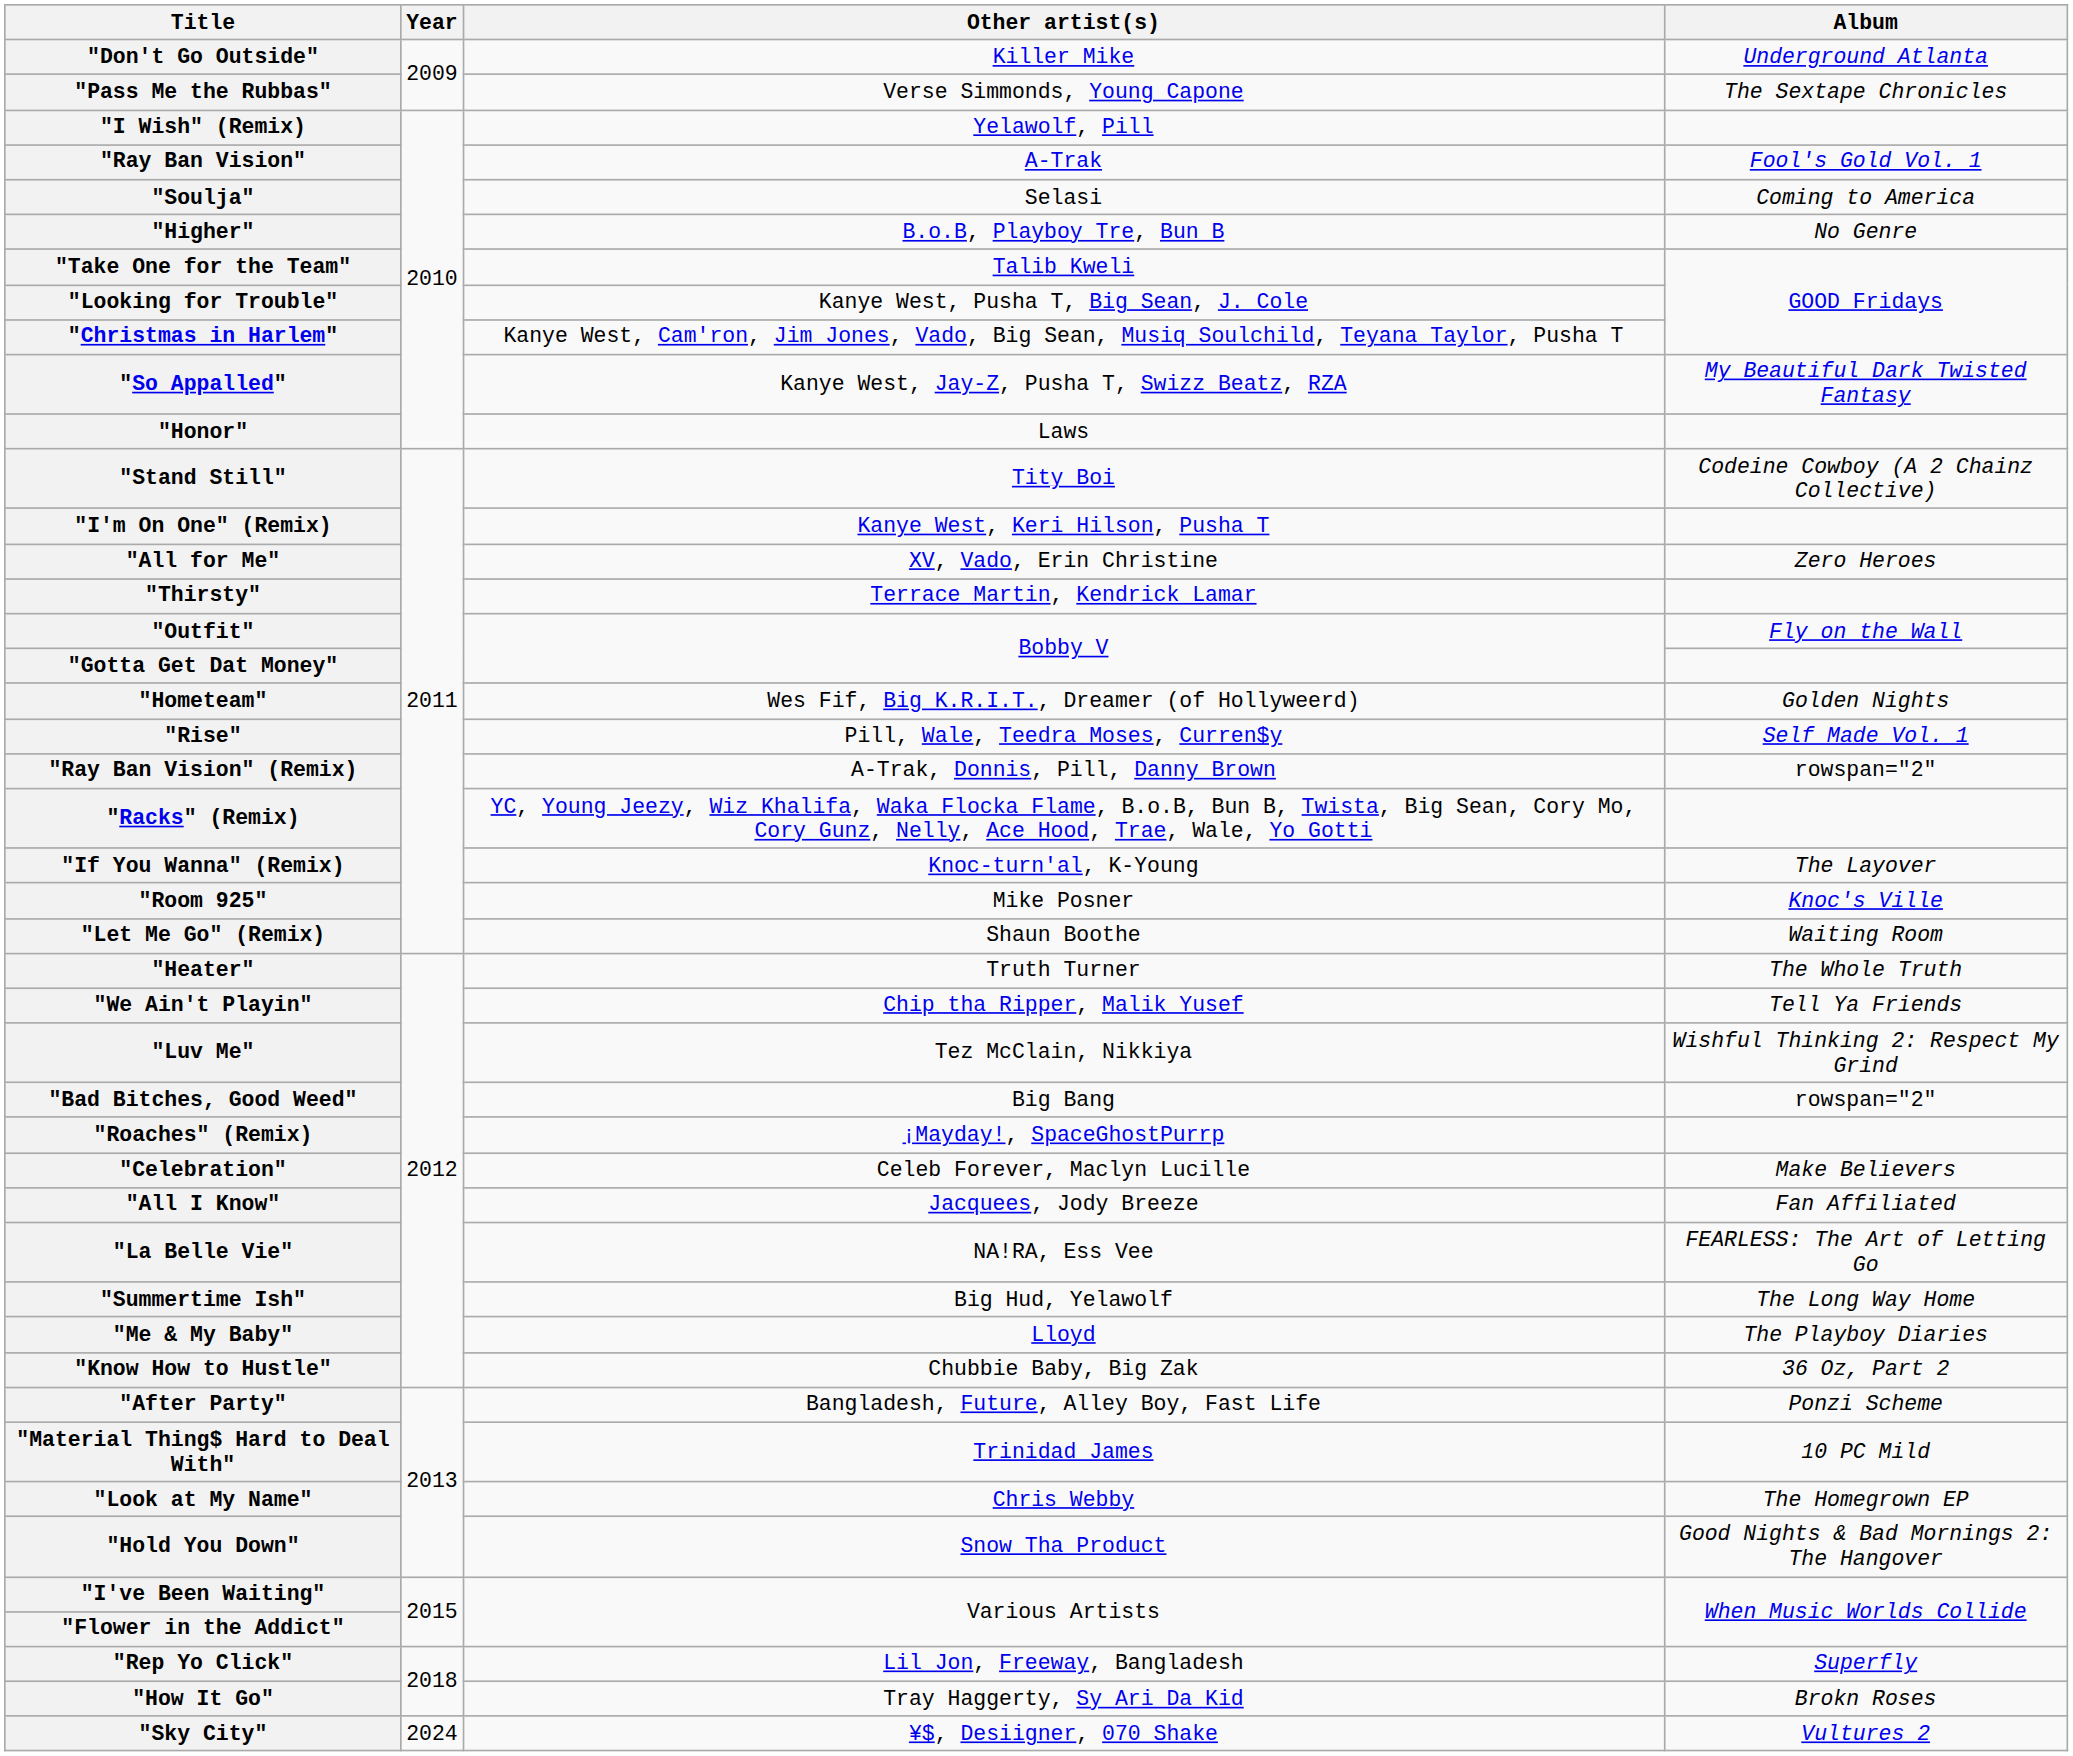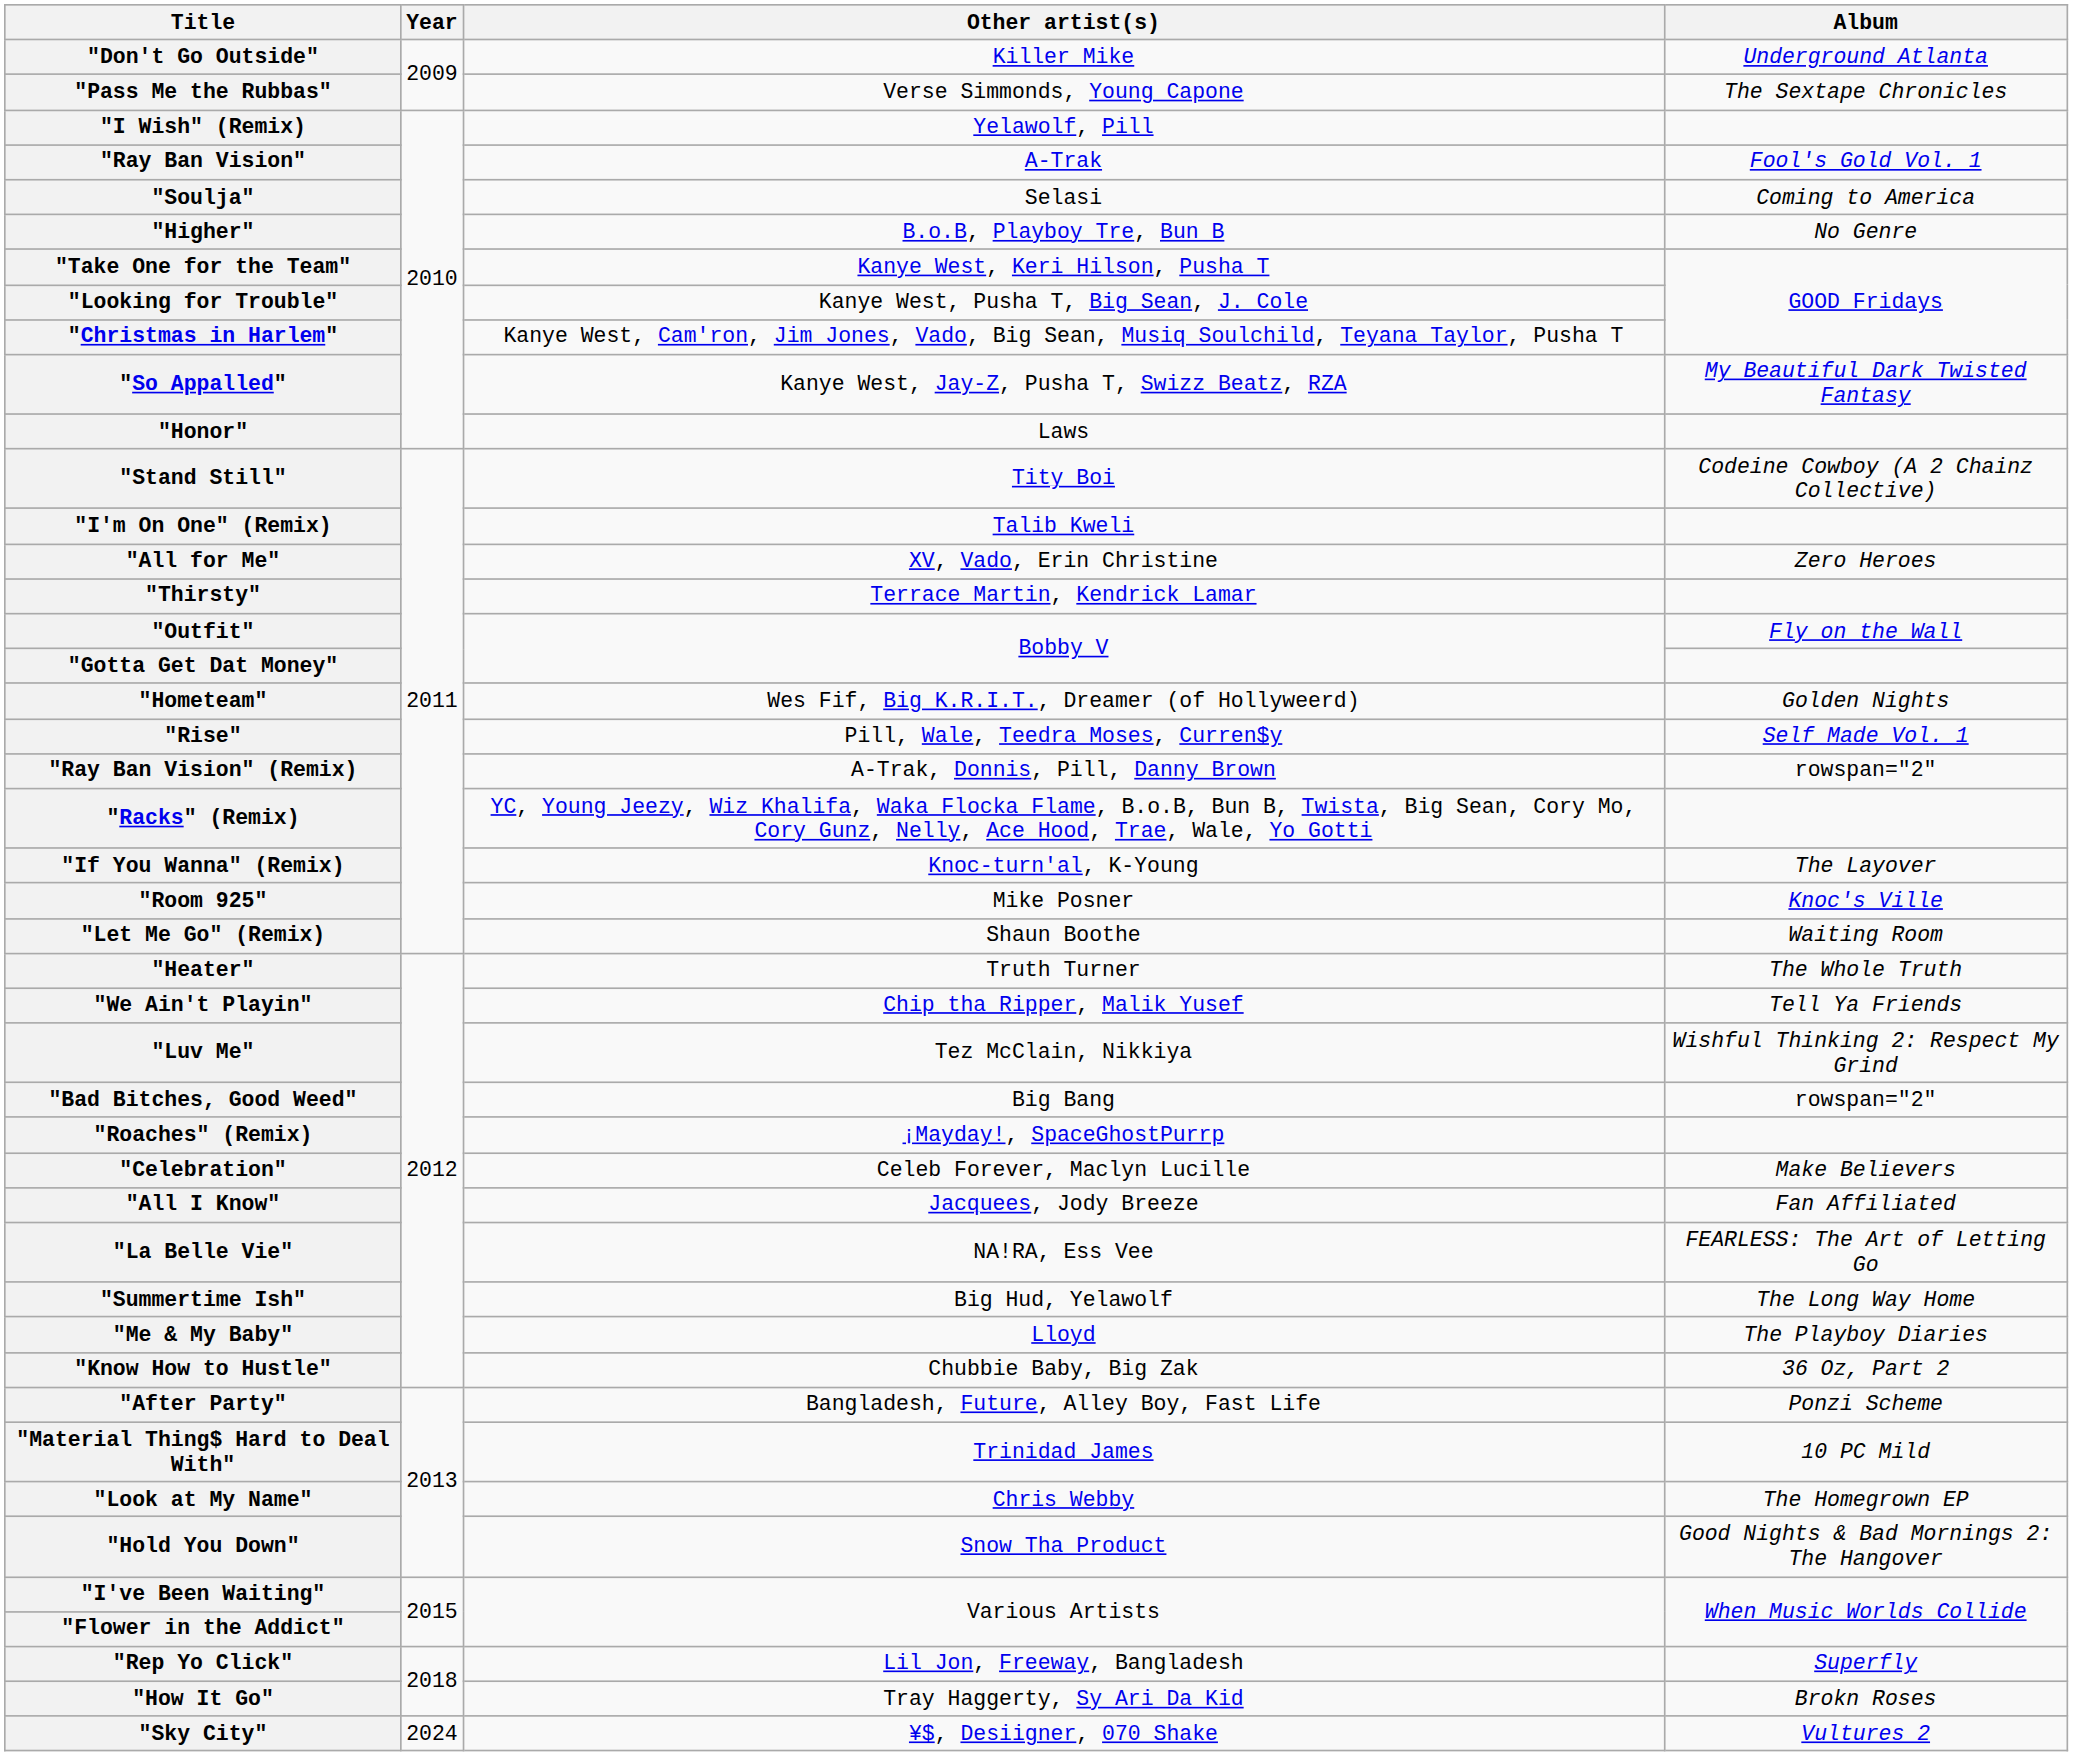(1063, 267) Talib Kweli -> (1063, 267) Kanye West, Keri Hilson, Pusha T
(1063, 526) Kanye West, Keri Hilson, Pusha T -> (1063, 526) Talib Kweli
